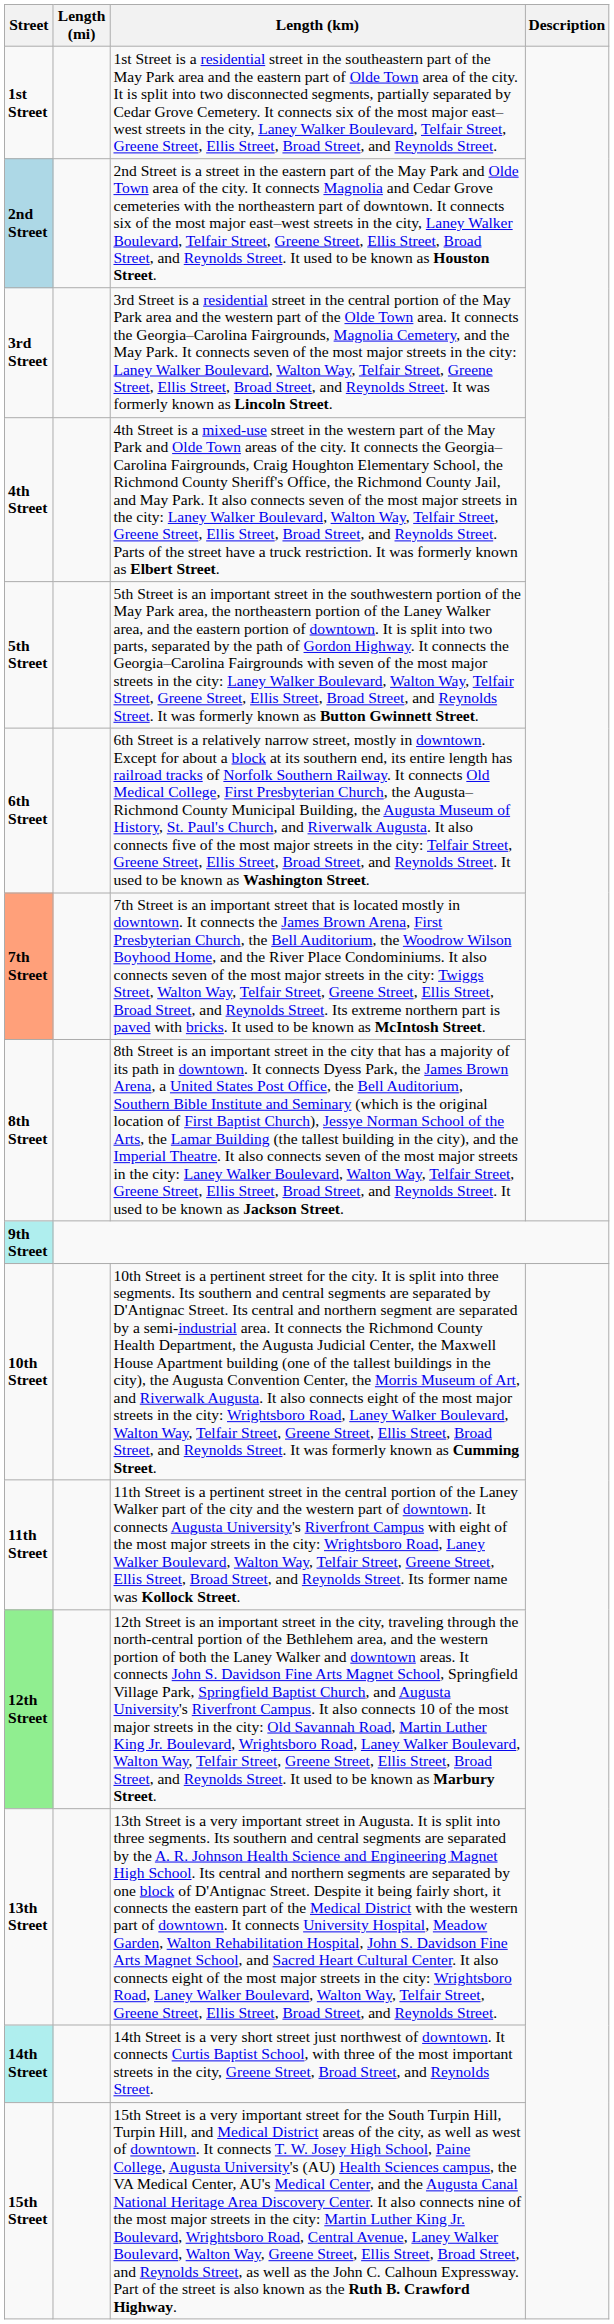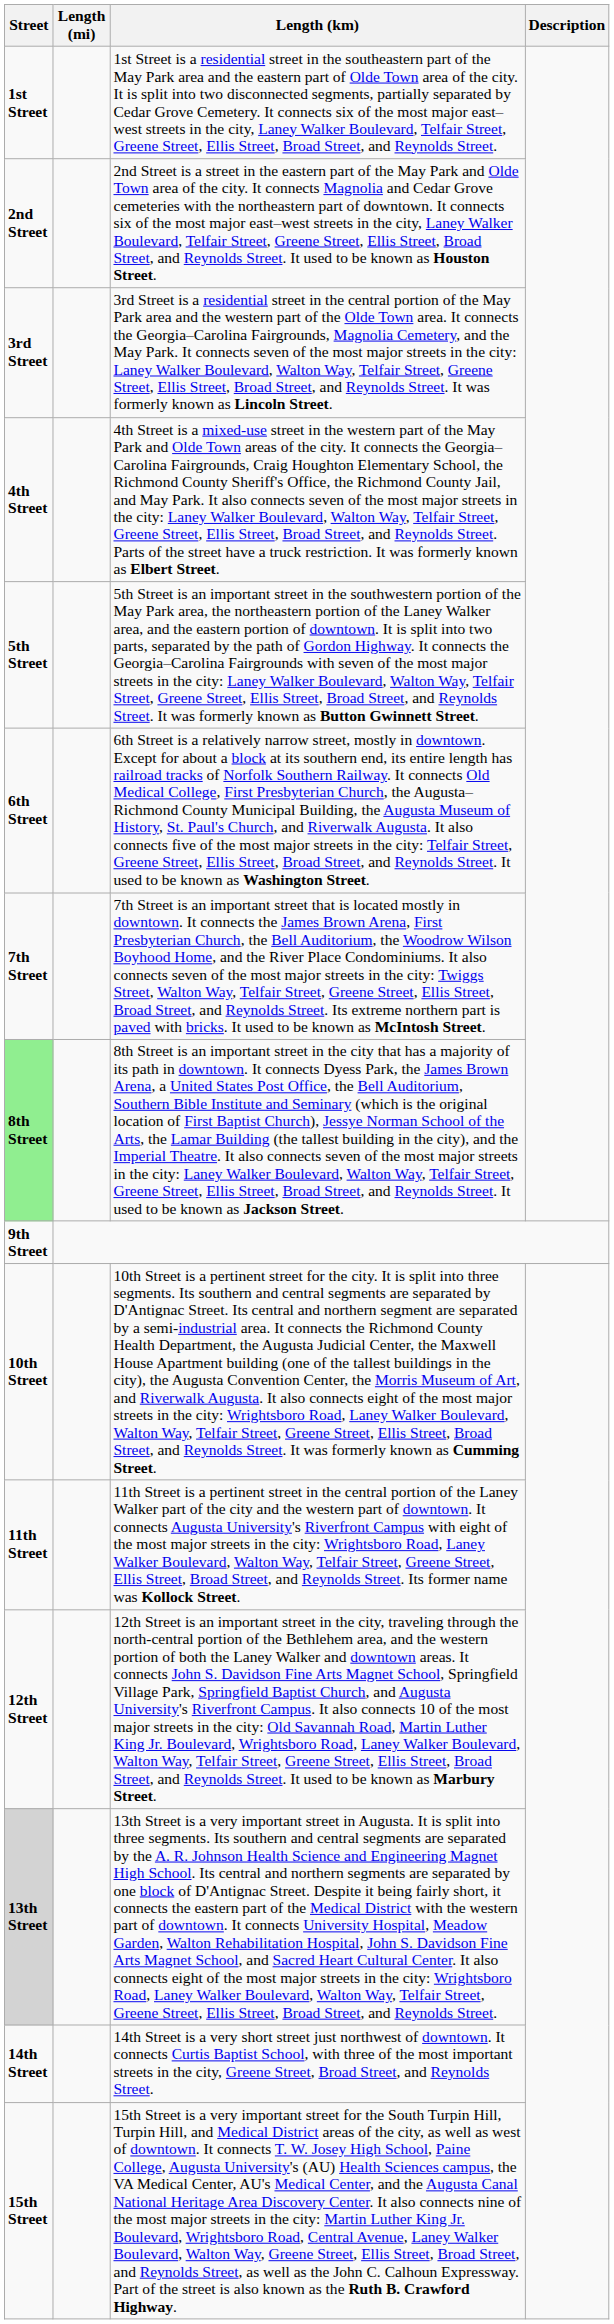(28, 223) lightblue background -> (28, 223) no background
(28, 966) lightsalmon background -> (28, 966) no background
(28, 1130) no background -> (28, 1130) lightgreen background
(28, 1242) paleturquoise background -> (28, 1242) no background
(28, 1708) lightgreen background -> (28, 1708) no background
(28, 1916) no background -> (28, 1916) lightgrey background
(28, 2063) paleturquoise background -> (28, 2063) no background
